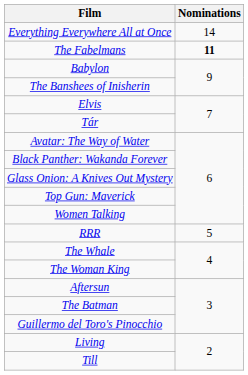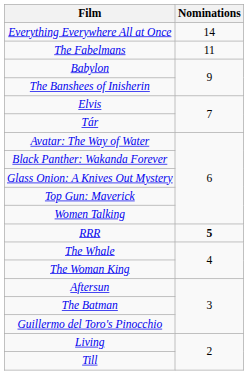(209, 50) bold -> (209, 50) normal
(209, 232) normal -> (209, 232) bold
